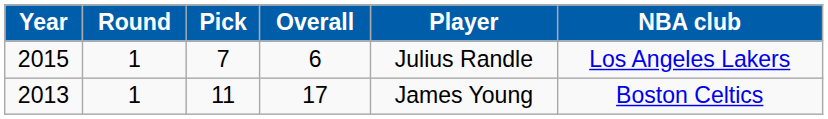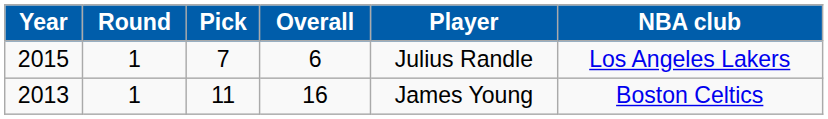(315, 95) 17 -> (315, 95) 16
